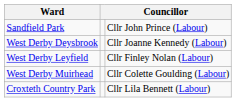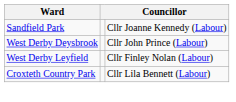(157, 27) Cllr John Prince (Labour) -> (167, 27) Cllr Joanne Kennedy (Labour)
(167, 43) Cllr Joanne Kennedy (Labour) -> (157, 43) Cllr John Prince (Labour)
- row: (50, 74)
